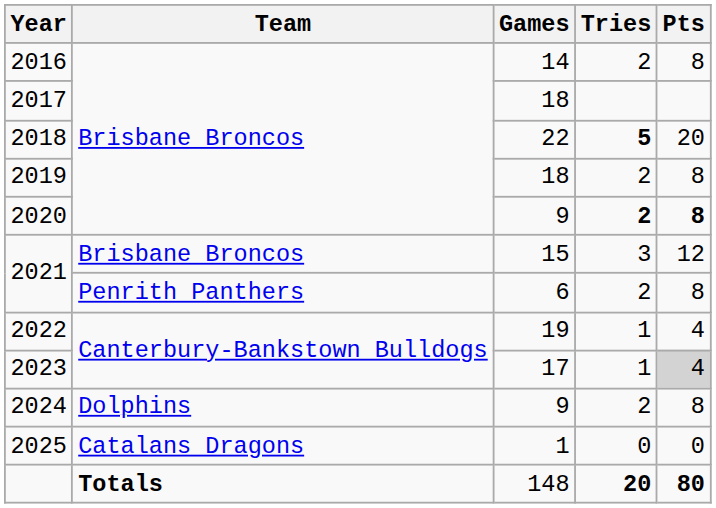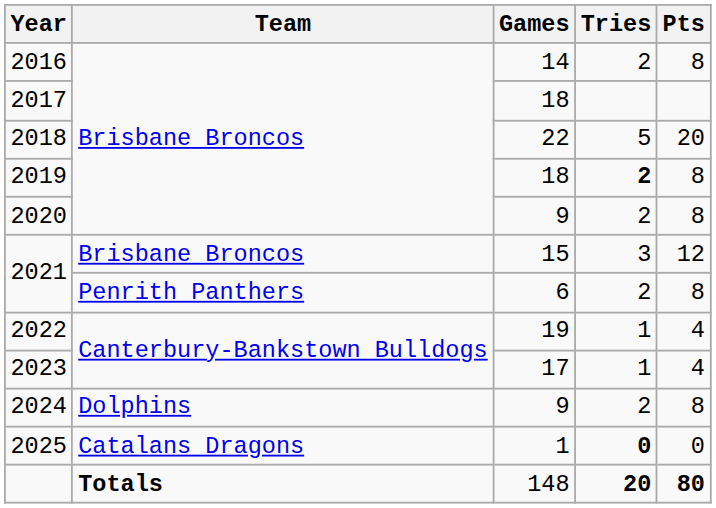(644, 139) bold -> (644, 139) normal
(644, 177) normal -> (644, 177) bold
(644, 216) bold -> (644, 216) normal
(698, 216) bold -> (698, 216) normal
(698, 369) lightgrey background -> (698, 369) no background
(644, 446) normal -> (644, 446) bold
